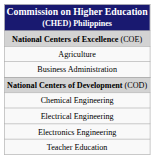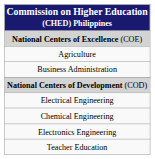(77, 101) Chemical Engineering -> (77, 101) Electrical Engineering
(77, 116) Electrical Engineering -> (77, 116) Chemical Engineering
